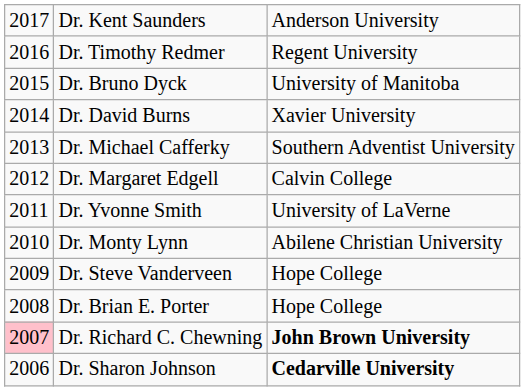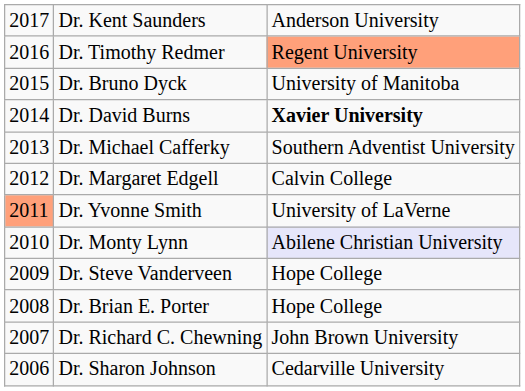(345, 52) no background -> (345, 52) lightsalmon background
(343, 115) normal -> (347, 115) bold
(29, 210) no background -> (29, 210) lightsalmon background
(387, 242) no background -> (387, 242) lavender background
(29, 337) pink background -> (29, 337) no background
(371, 337) bold -> (365, 337) normal
(363, 369) bold -> (358, 369) normal
